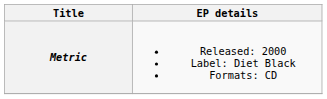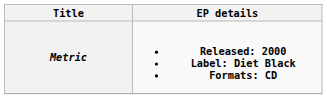(227, 63) normal -> (227, 63) bold
